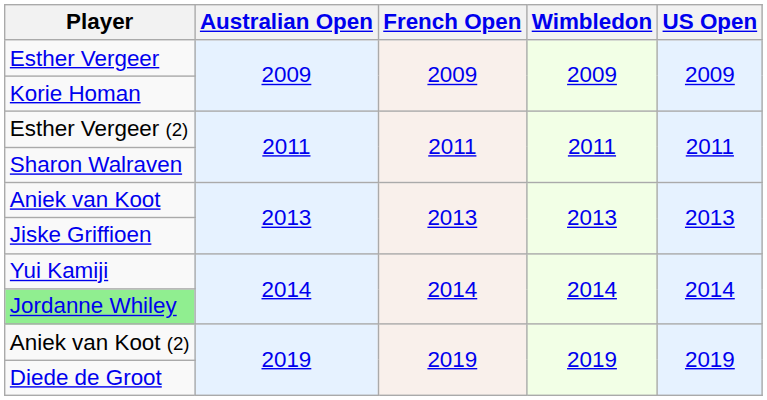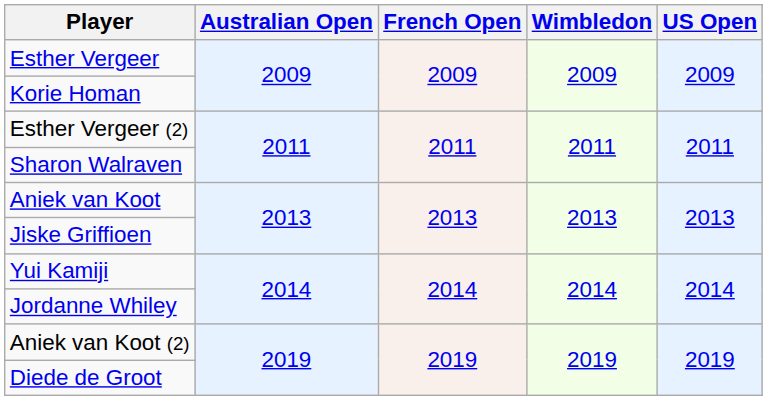(93, 306) lightgreen background -> (93, 306) no background
